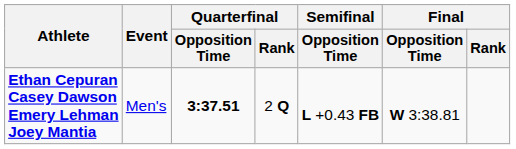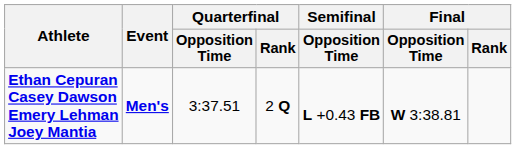(146, 106) normal -> (147, 106) bold
(213, 106) bold -> (214, 106) normal
